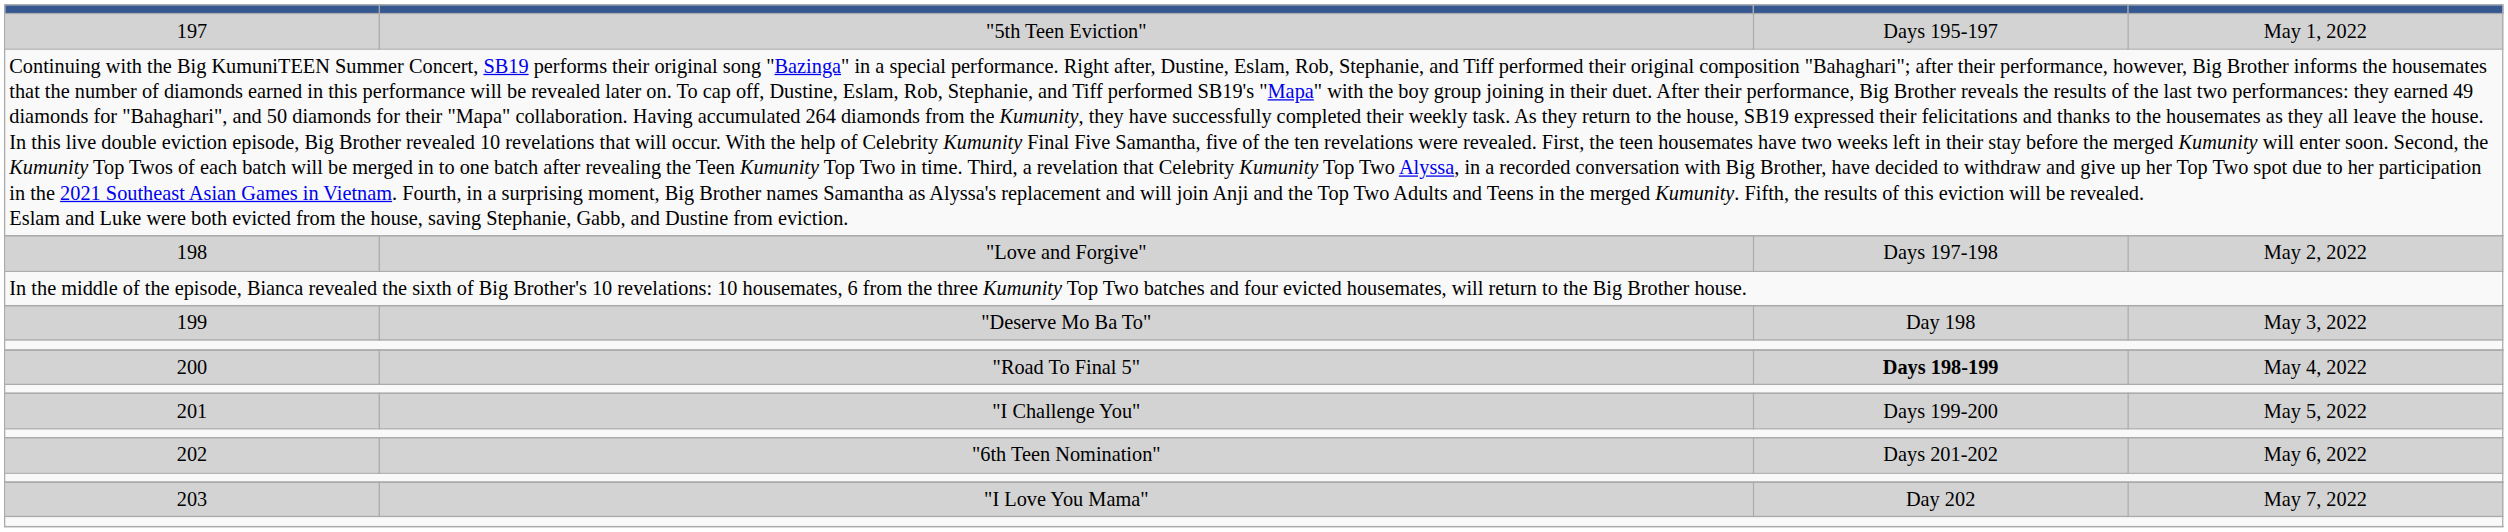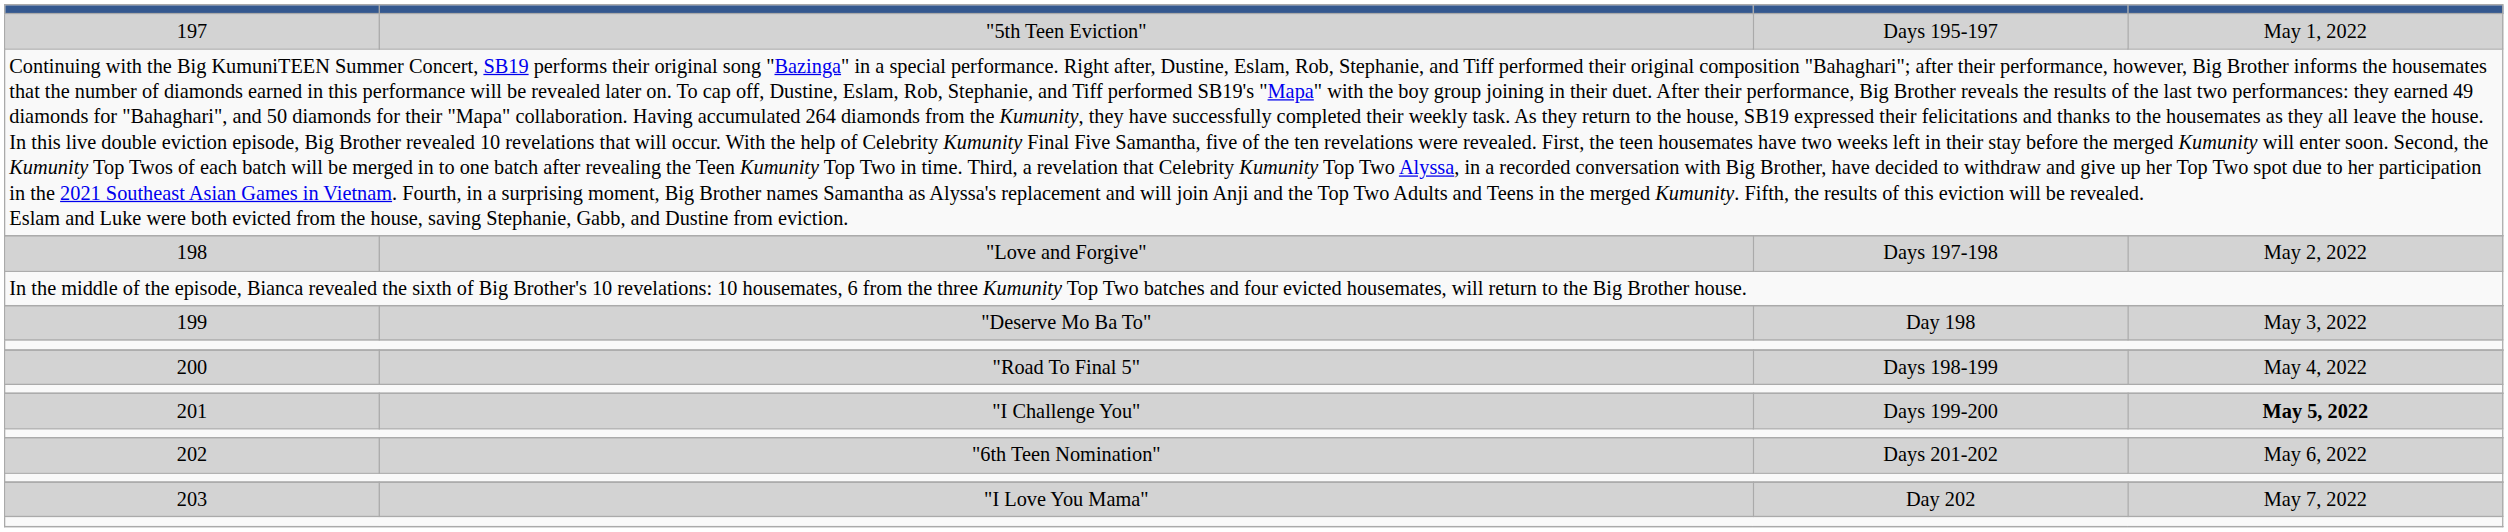(1941, 366) bold -> (1941, 366) normal
(2315, 410) normal -> (2315, 410) bold
